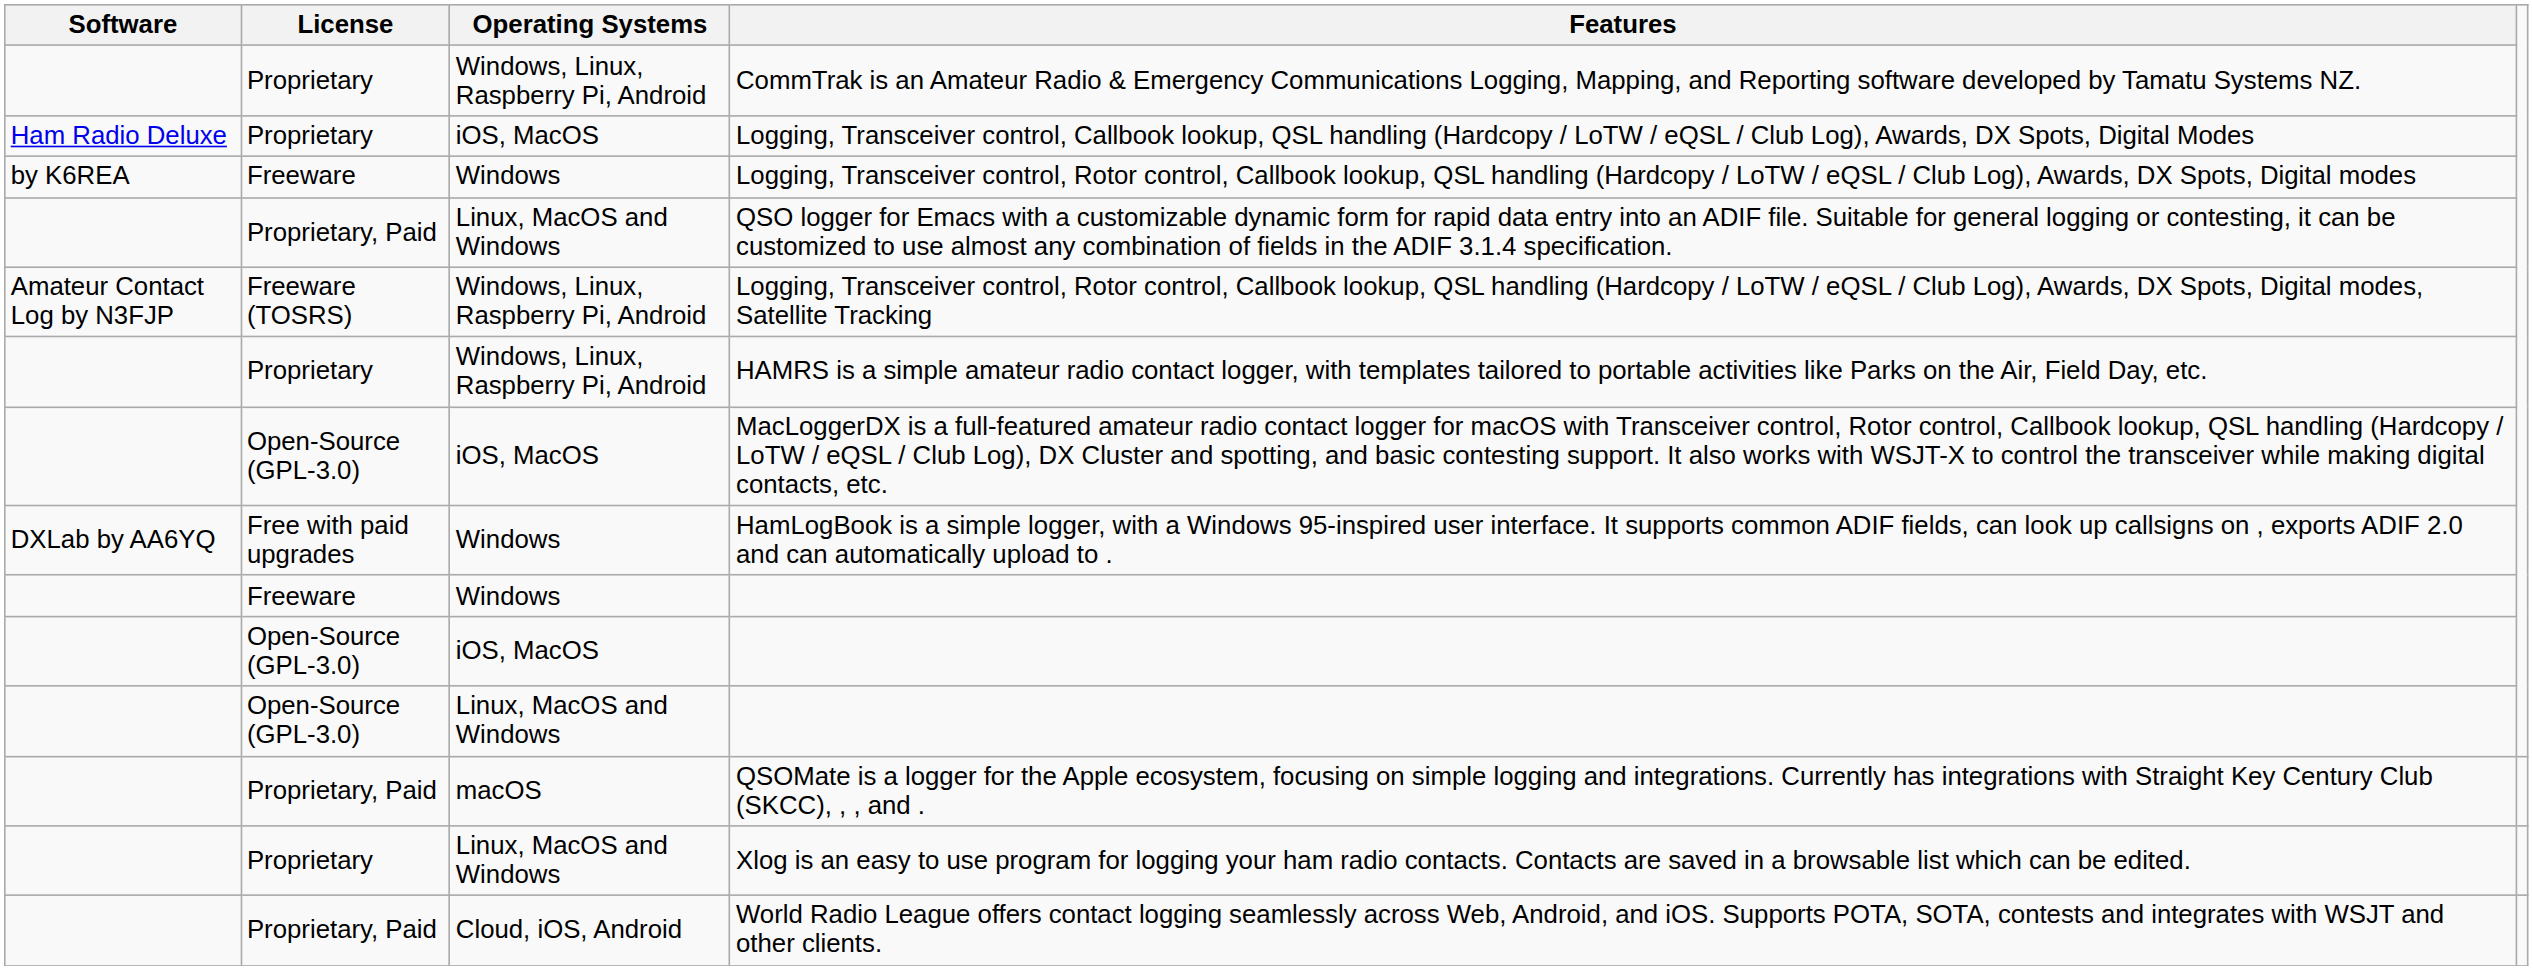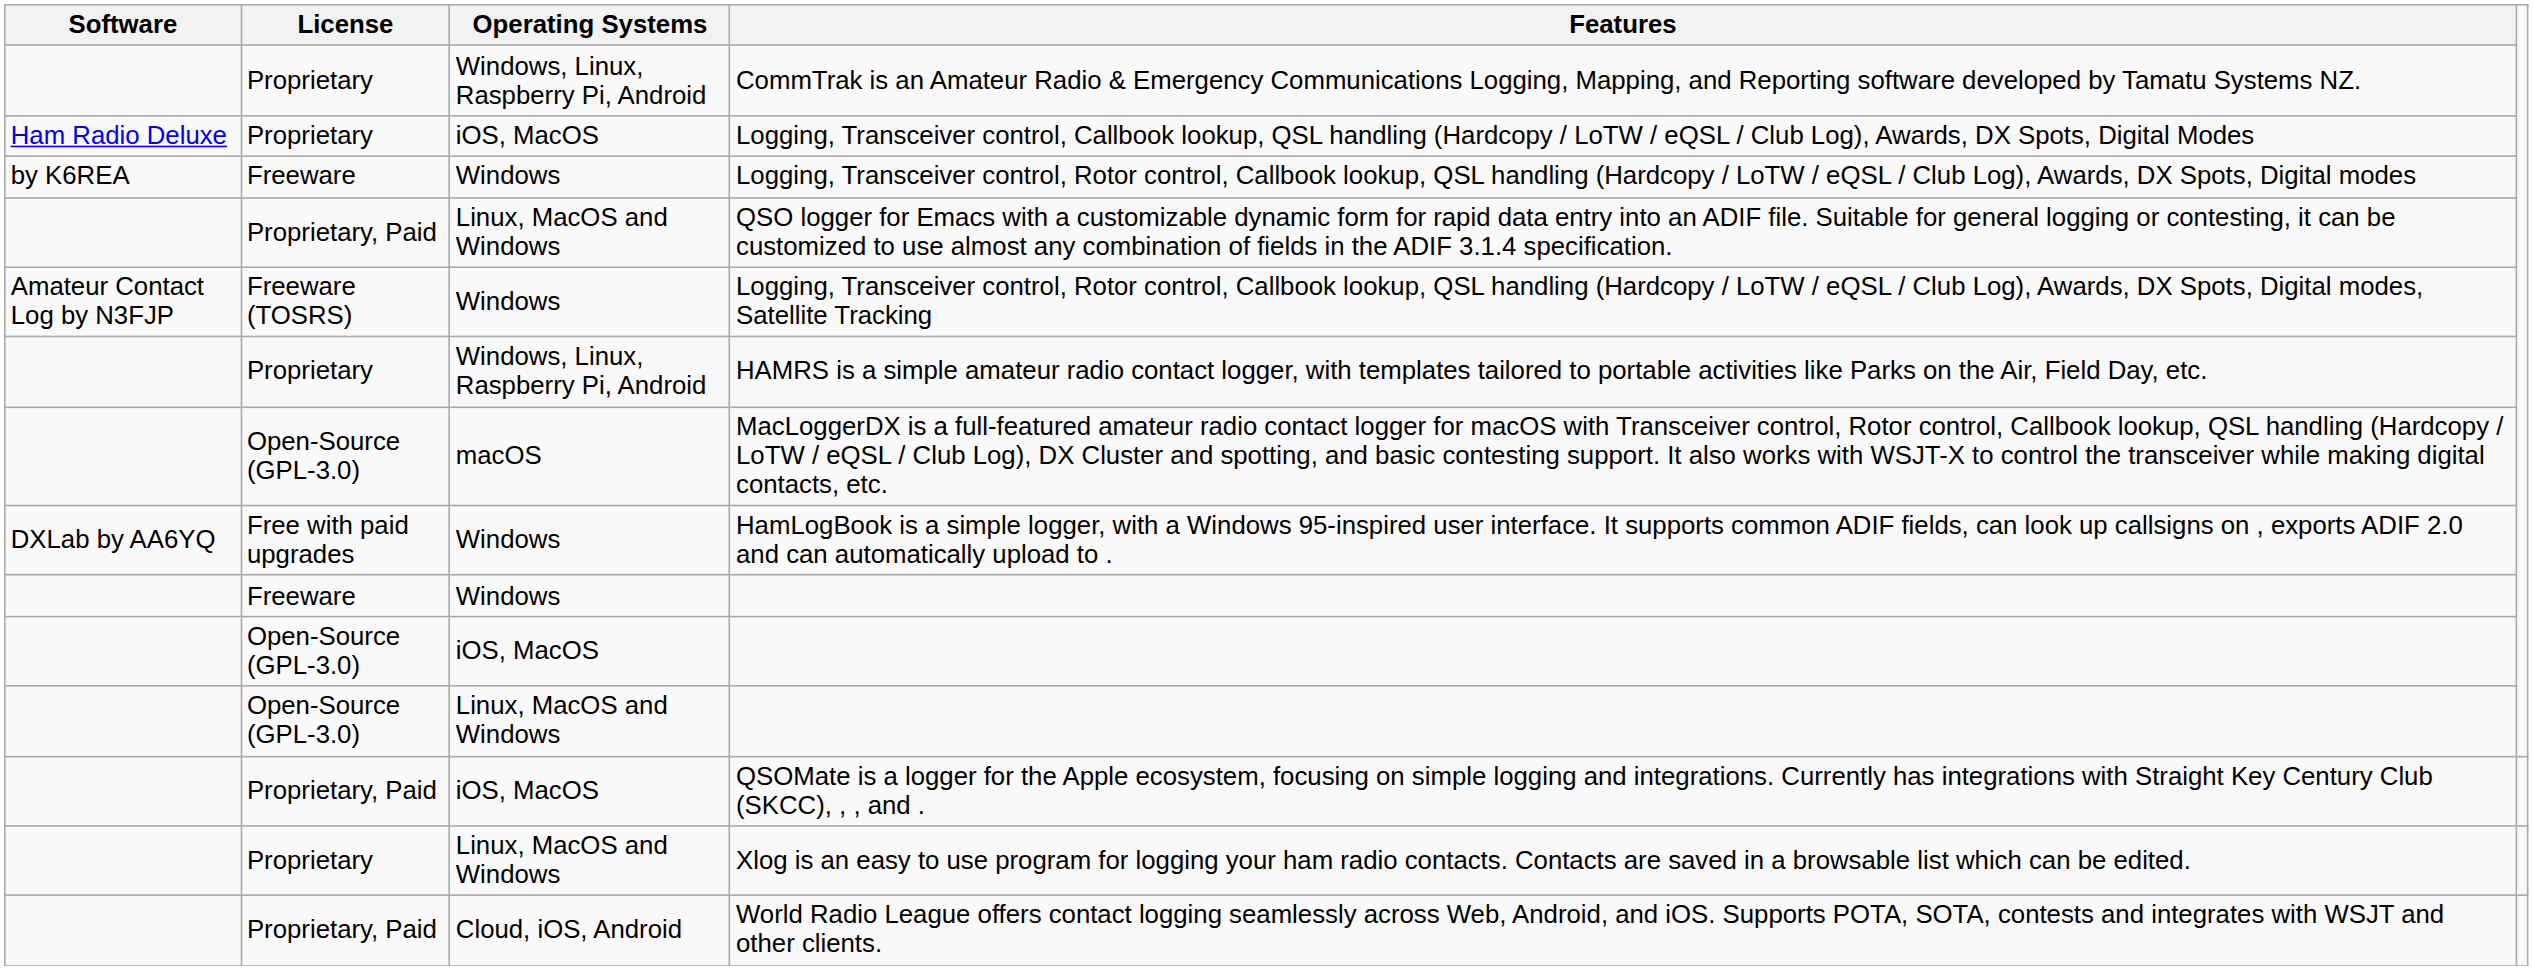(581, 301) Windows, Linux, Raspberry Pi, Android -> (508, 301) Windows
(527, 455) iOS, MacOS -> (499, 455) macOS
(499, 790) macOS -> (527, 790) iOS, MacOS
